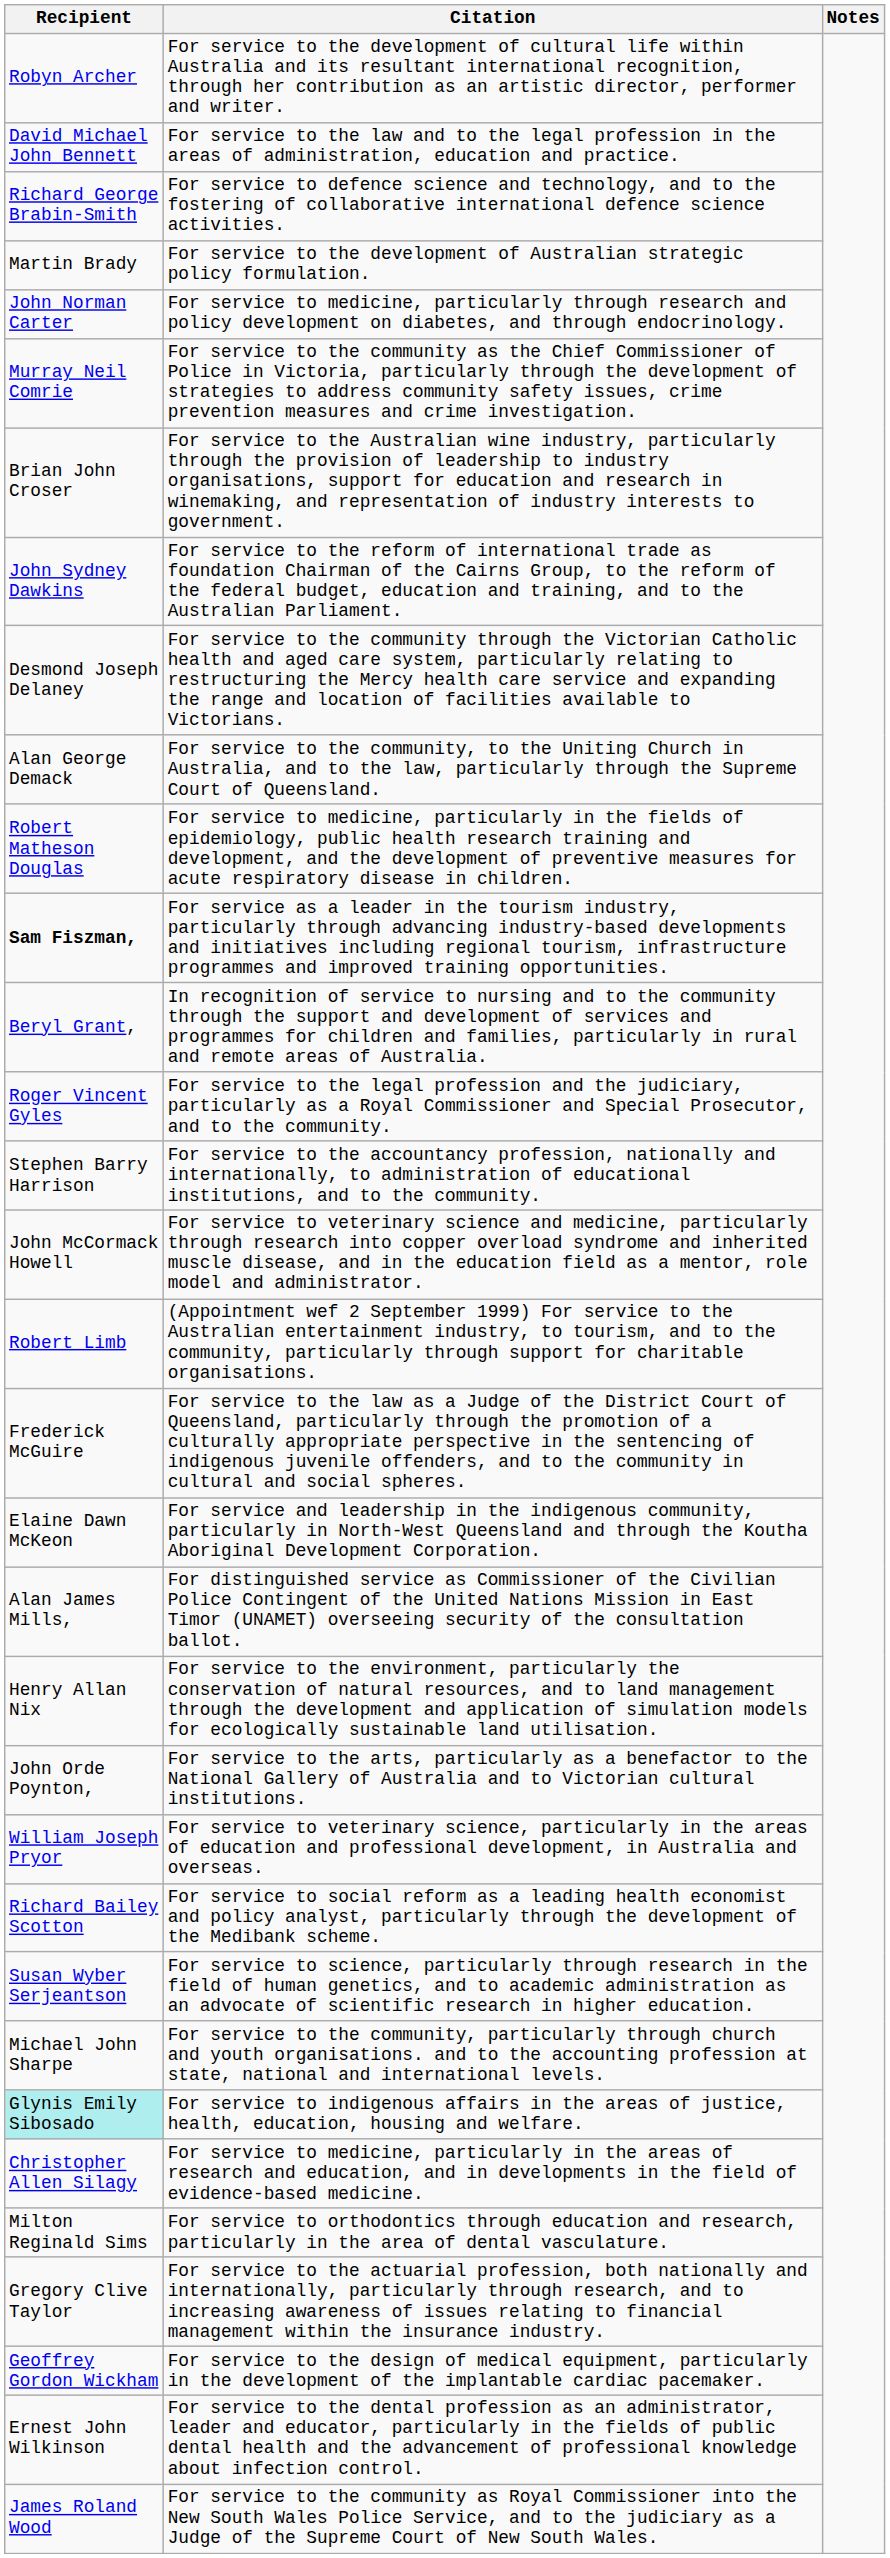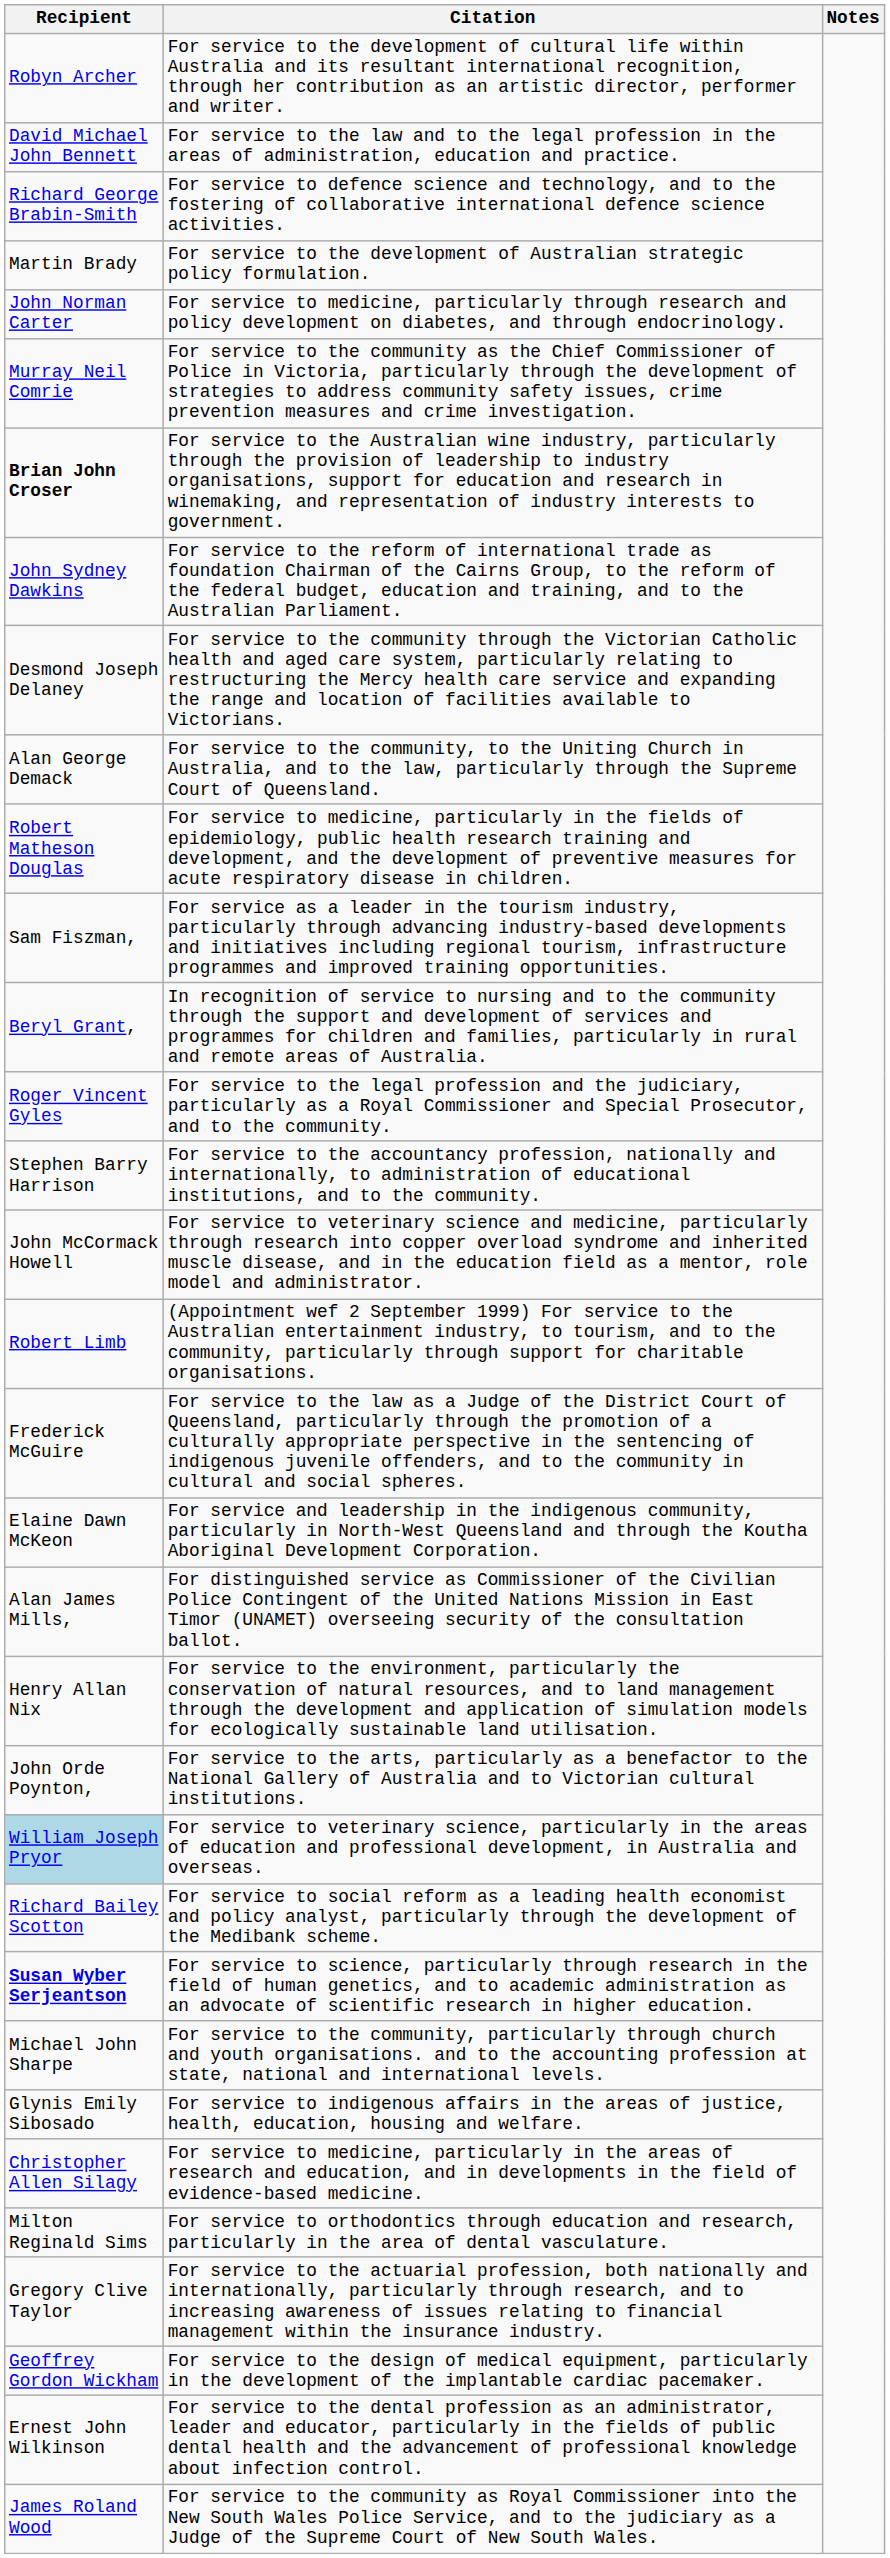(62, 482) normal -> (62, 482) bold
(73, 938) bold -> (73, 938) normal
(84, 1849) no background -> (84, 1849) lightblue background
(68, 1987) normal -> (68, 1987) bold
(73, 2115) paleturquoise background -> (73, 2115) no background
